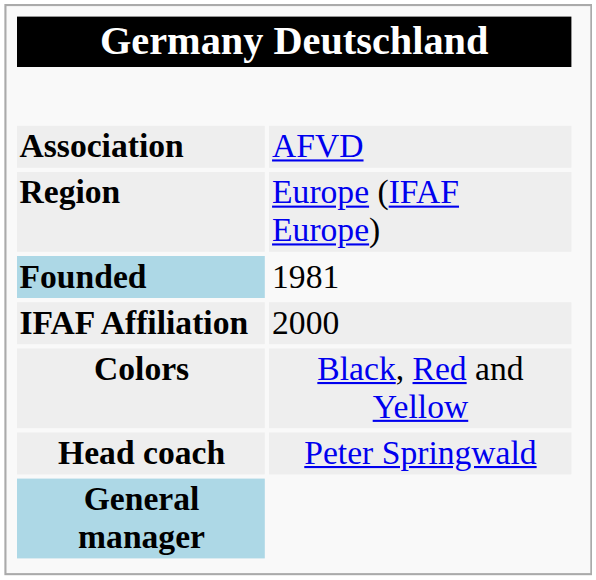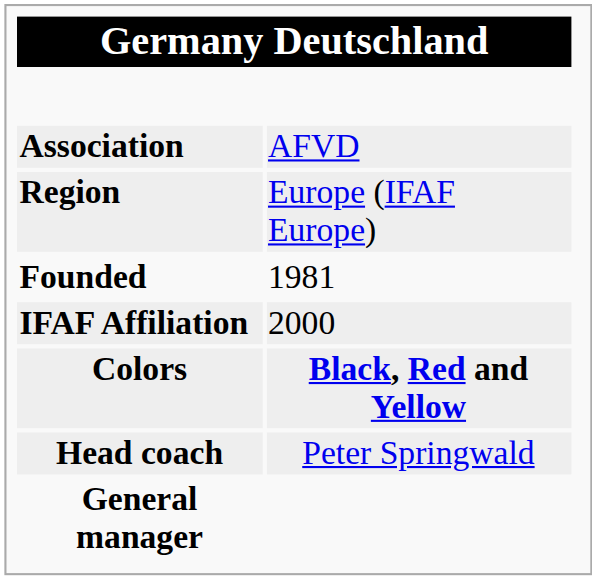(83, 276) lightblue background -> (83, 276) no background
(420, 388) normal -> (418, 388) bold
(142, 518) lightblue background -> (140, 518) no background
